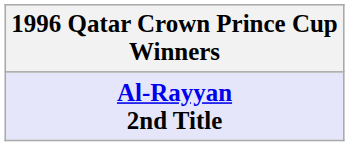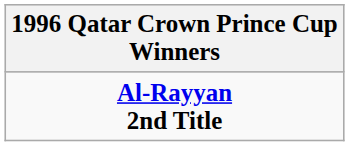(175, 105) lavender background -> (175, 105) no background
